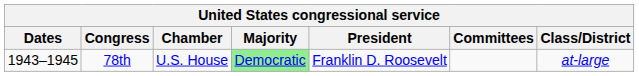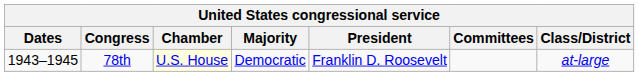(192, 60) no background -> (192, 60) lightyellow background
(270, 60) lightgreen background -> (270, 60) no background
